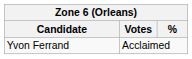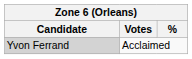(38, 45) no background -> (38, 45) lightgrey background
